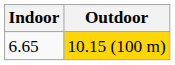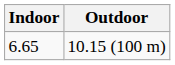(117, 45) gold background -> (117, 45) no background
